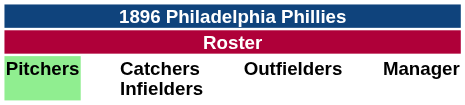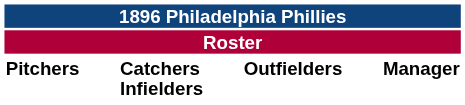(43, 68) lightgreen background -> (43, 68) no background
